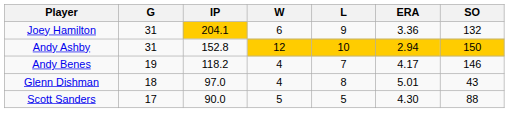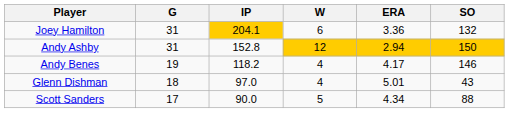- column: (344, 13)
(408, 99) 4.30 -> (394, 99) 4.34
